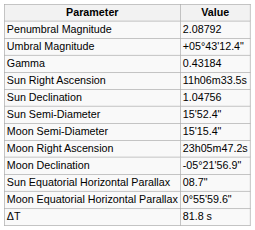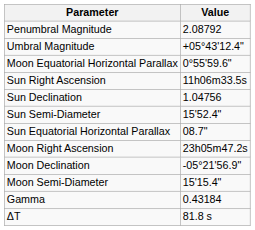rows swapped: (26, 64) <-> (92, 200)
rows swapped: (88, 183) <-> (57, 132)
